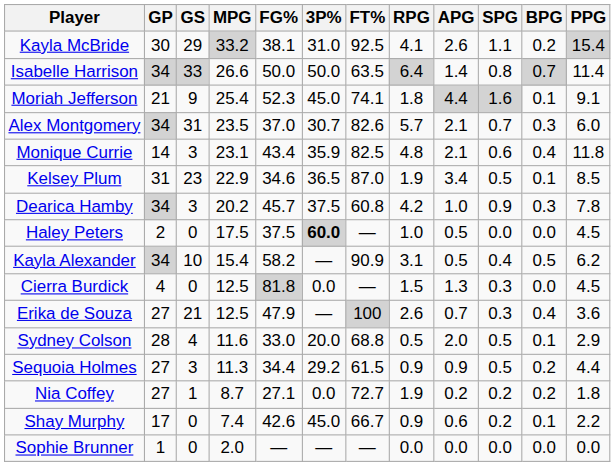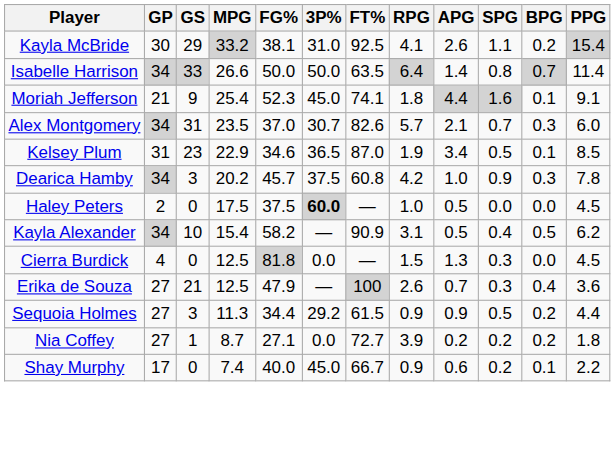- row: (74, 152)
- row: (74, 340)
(411, 394) 1.9 -> (411, 340) 3.9
(279, 421) 42.6 -> (279, 367) 40.0
- row: (74, 448)
